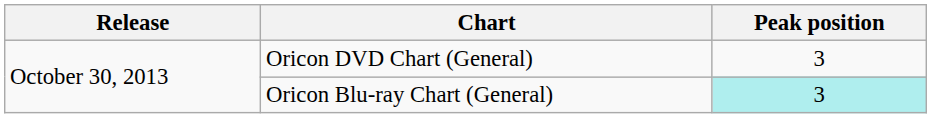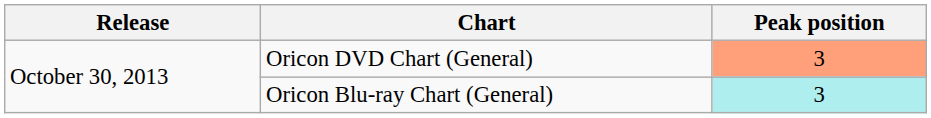(819, 58) no background -> (819, 58) lightsalmon background
